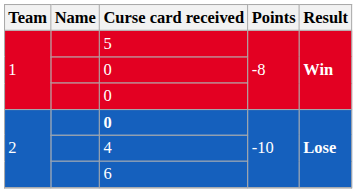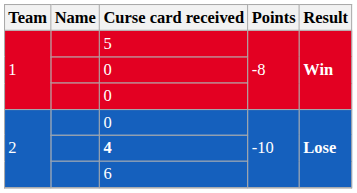(108, 122) bold -> (108, 122) normal
(108, 148) normal -> (108, 148) bold
